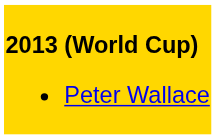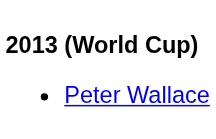(108, 71) gold background -> (108, 71) no background
